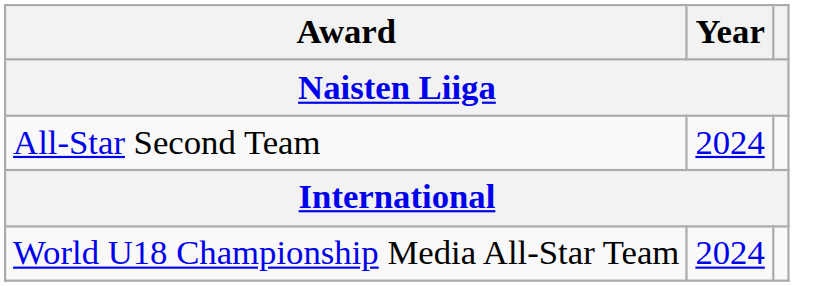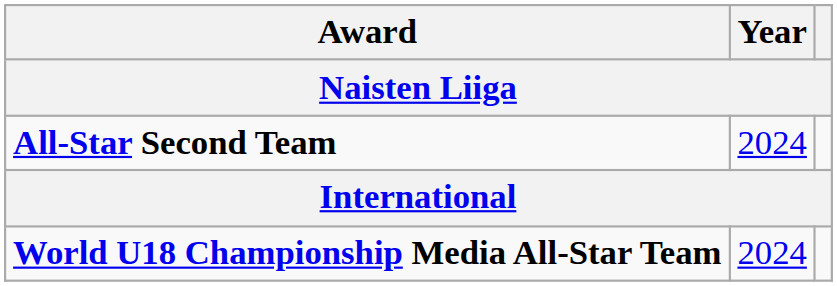(167, 142) normal -> (175, 142) bold
(346, 252) normal -> (367, 252) bold
